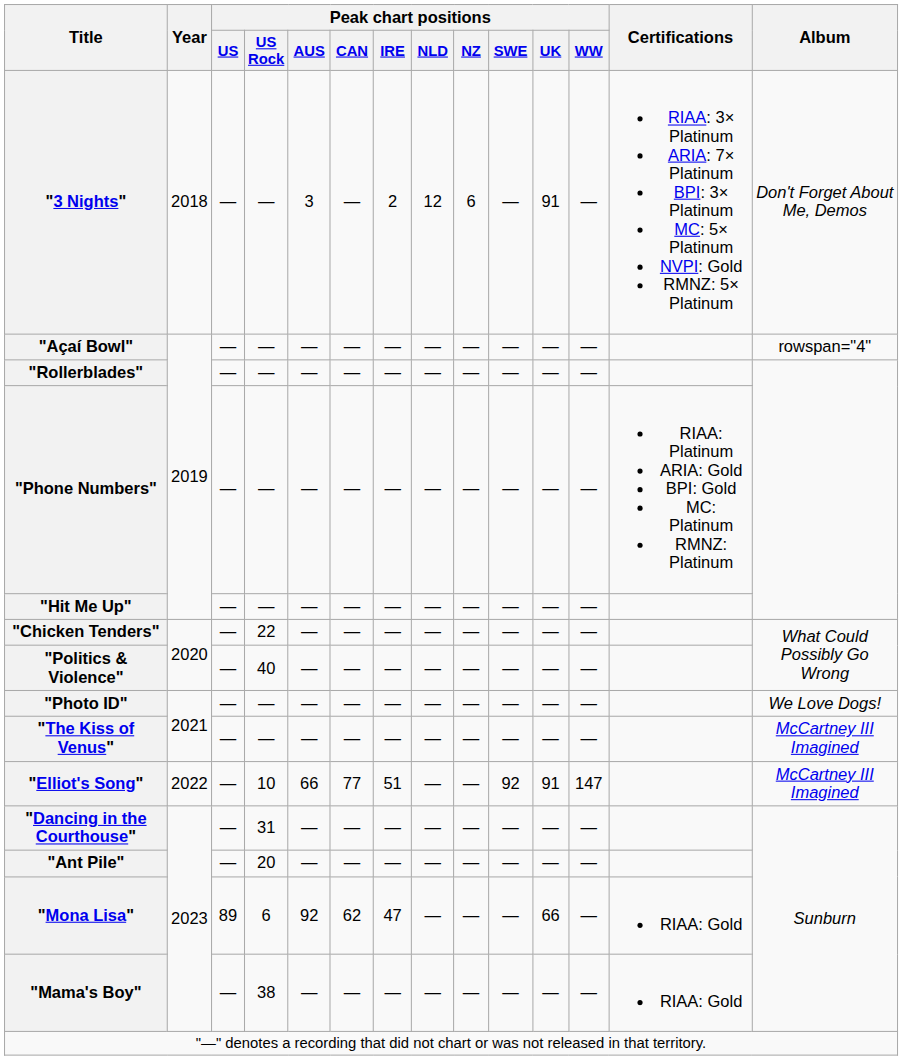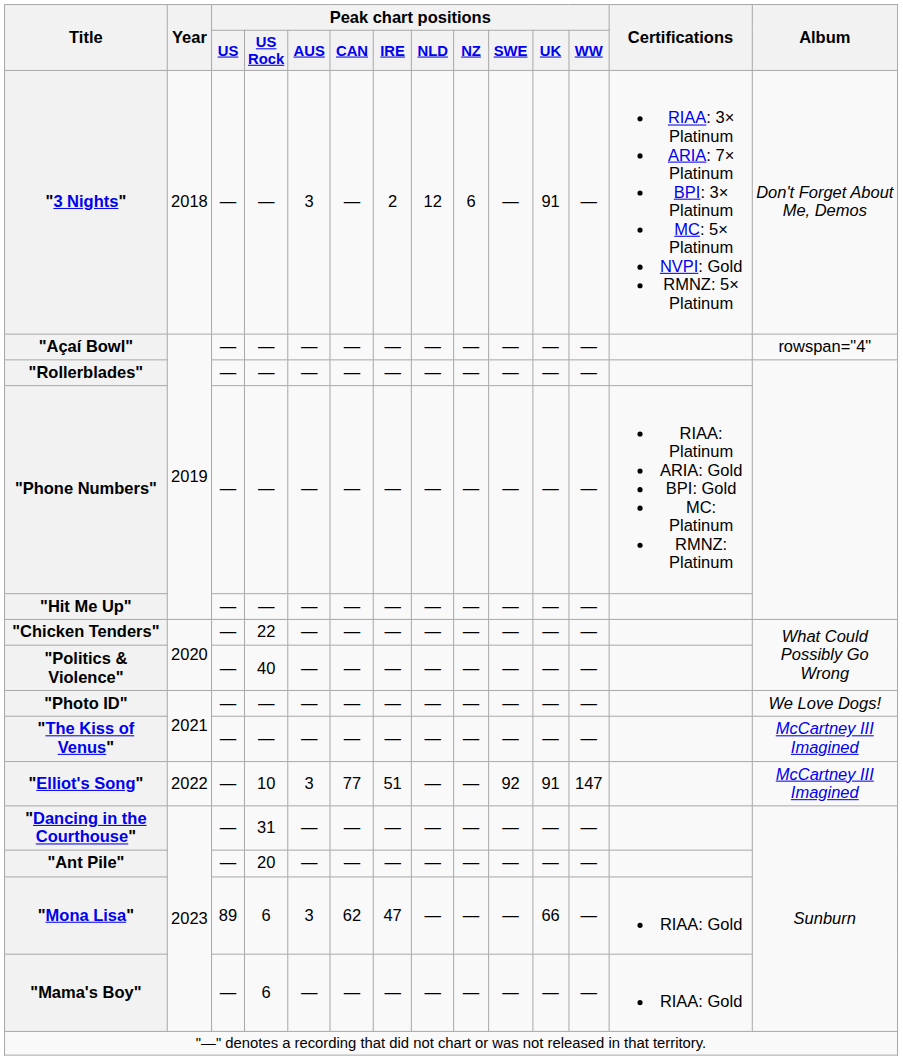(309, 783) 66 -> (309, 783) 3
(309, 915) 92 -> (309, 915) 3
(266, 992) 38 -> (266, 992) 6
